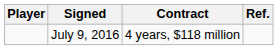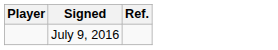- column: (183, 14)
